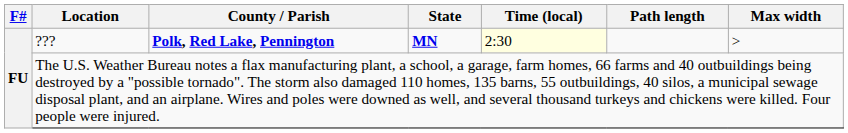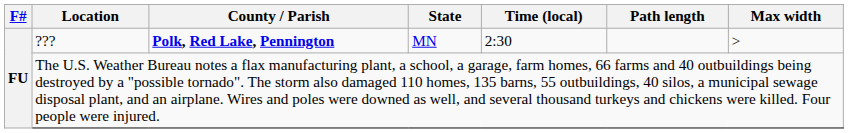(425, 40) bold -> (424, 40) normal
(498, 40) lightyellow background -> (498, 40) no background
